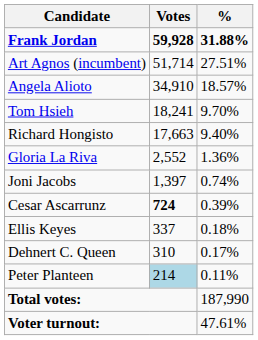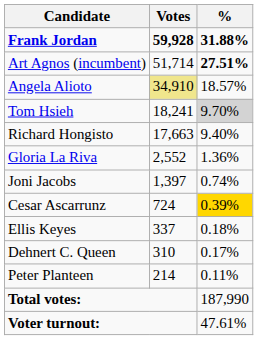(224, 63) normal -> (225, 63) bold
(173, 87) no background -> (173, 87) khaki background
(220, 110) no background -> (220, 110) lightgrey background
(164, 205) bold -> (164, 205) normal
(220, 205) no background -> (220, 205) gold background
(164, 275) lightblue background -> (164, 275) no background
